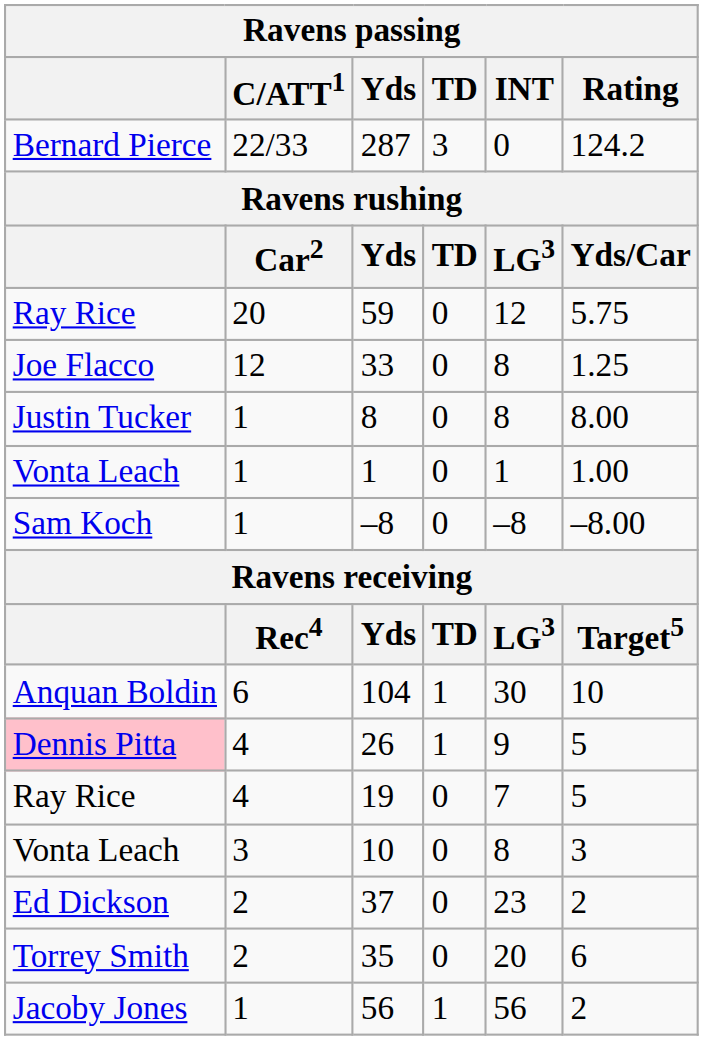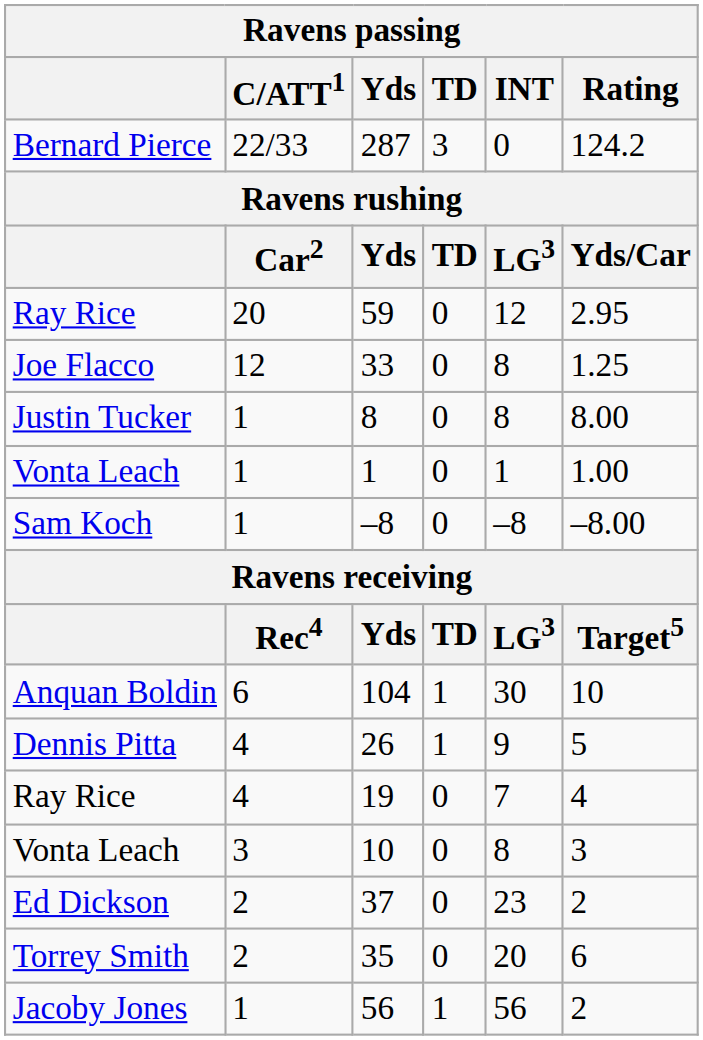(600, 312) 5.75 -> (600, 312) 2.95
(95, 744) pink background -> (95, 744) no background
(579, 796) 5 -> (579, 796) 4
